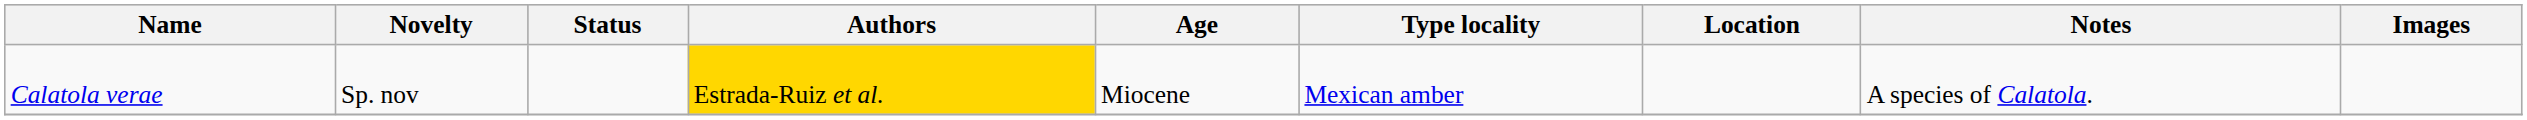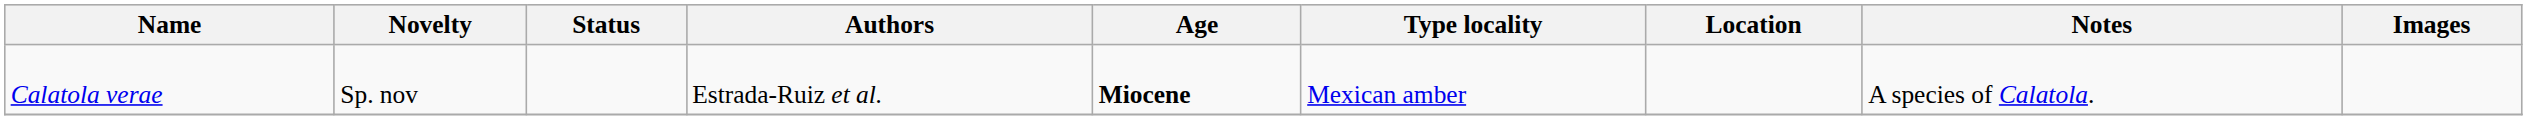(789, 93) gold background -> (787, 93) no background
(1146, 93) normal -> (1145, 93) bold
